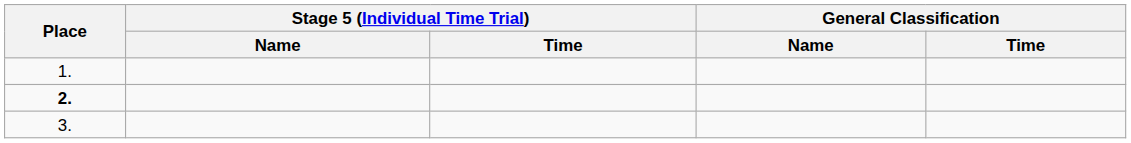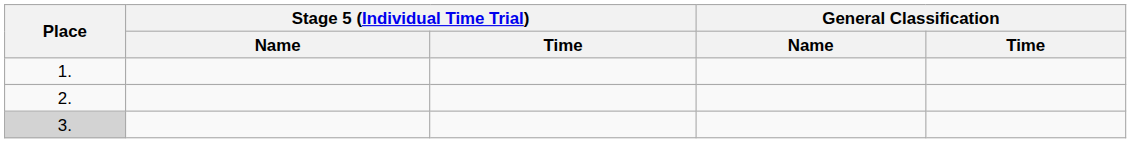(65, 98) bold -> (65, 98) normal
(65, 125) no background -> (65, 125) lightgrey background
